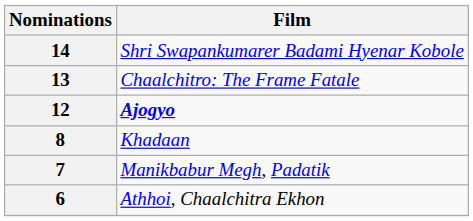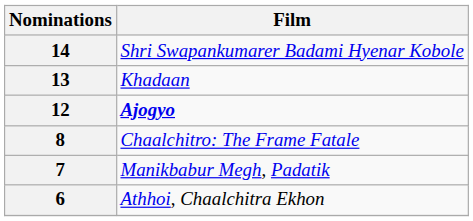(240, 80) Chaalchitro: The Frame Fatale -> (155, 80) Khadaan
(155, 140) Khadaan -> (240, 140) Chaalchitro: The Frame Fatale
